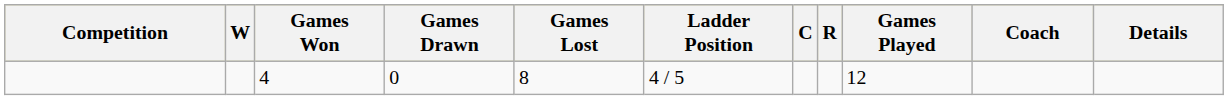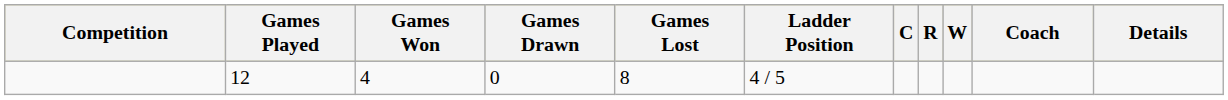columns swapped: (907, 33) <-> (240, 33)
